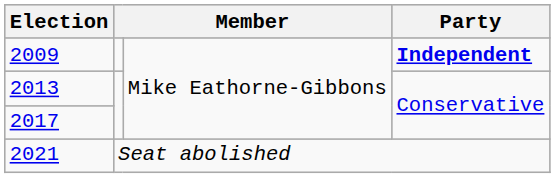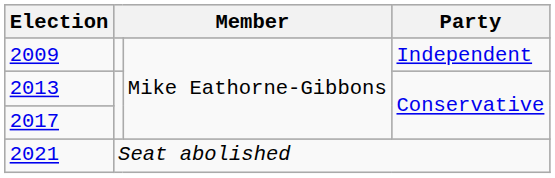(464, 55) bold -> (464, 55) normal
